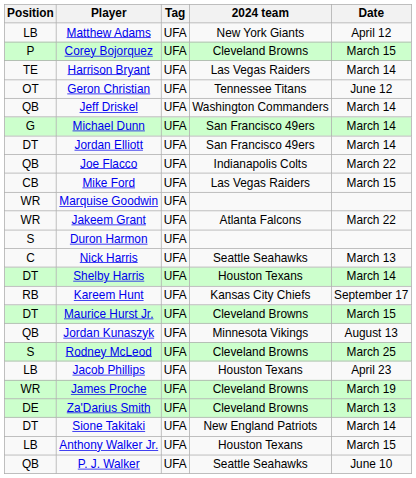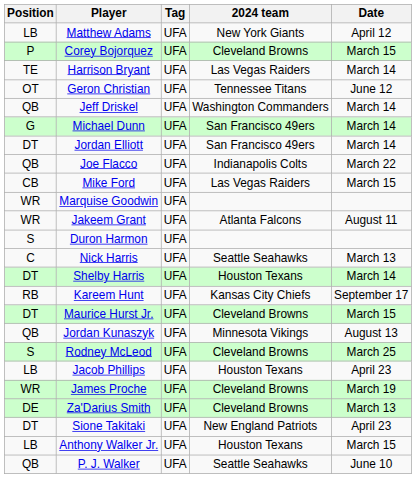(371, 220) March 22 -> (371, 220) August 11
(371, 426) March 14 -> (371, 426) April 23
